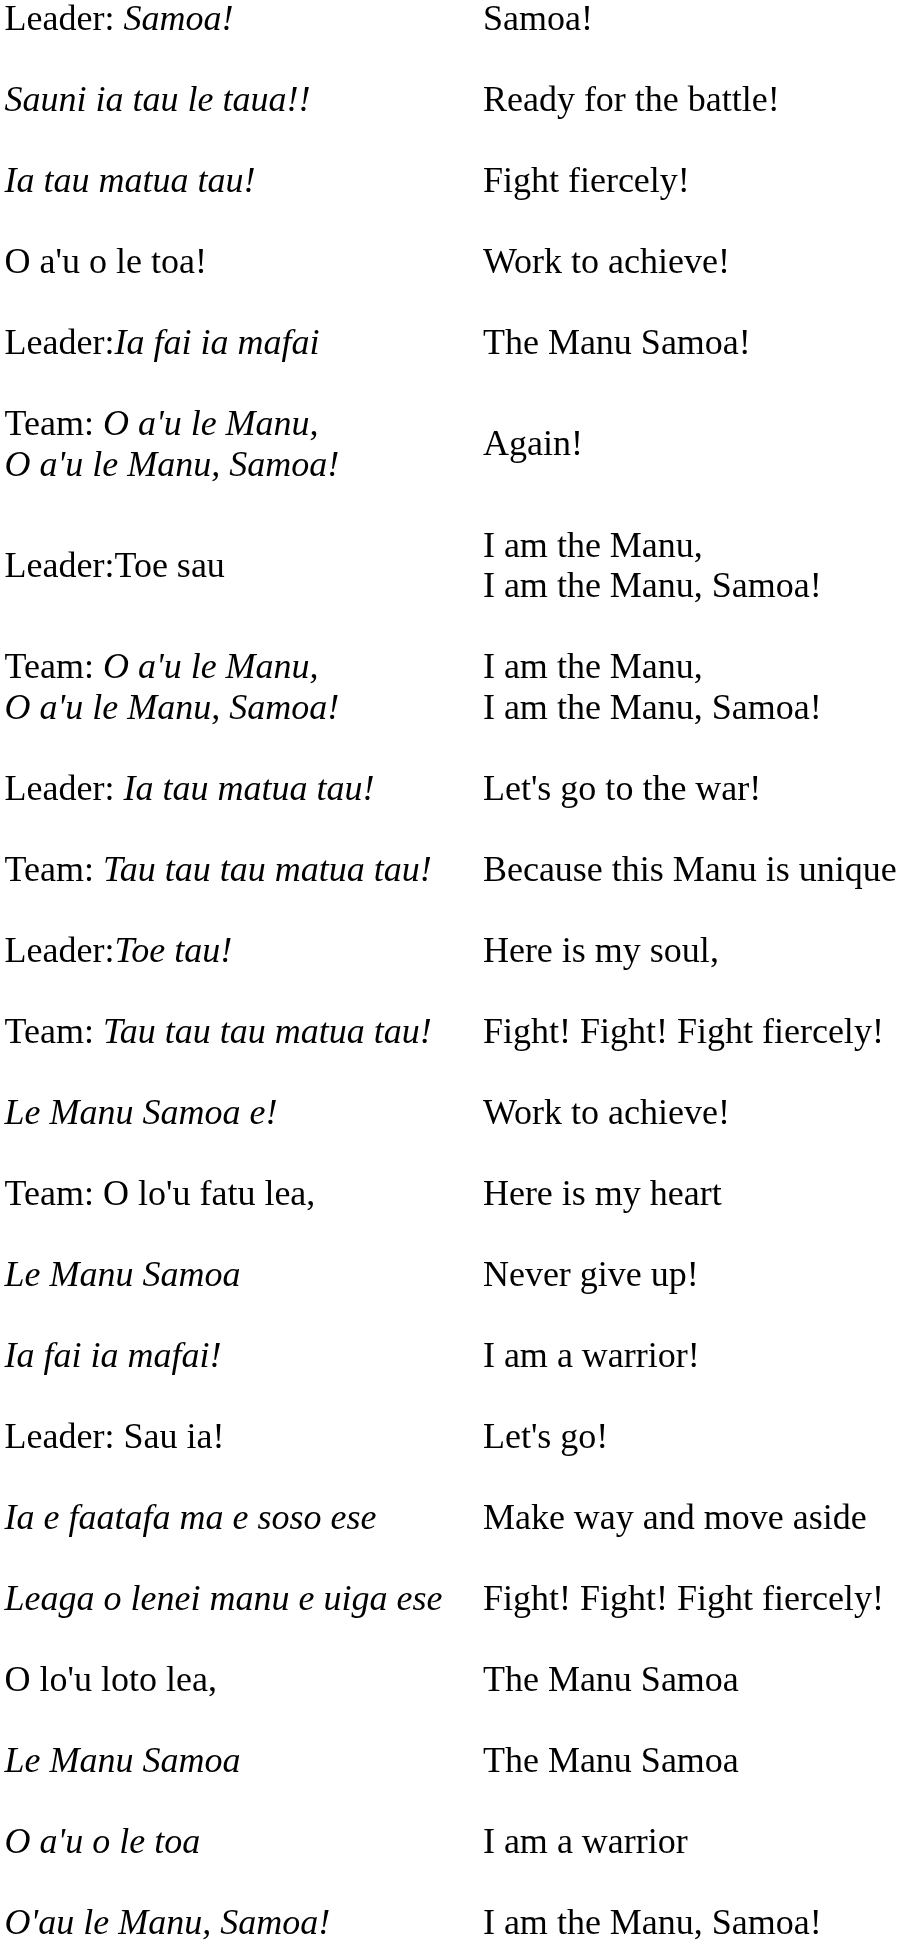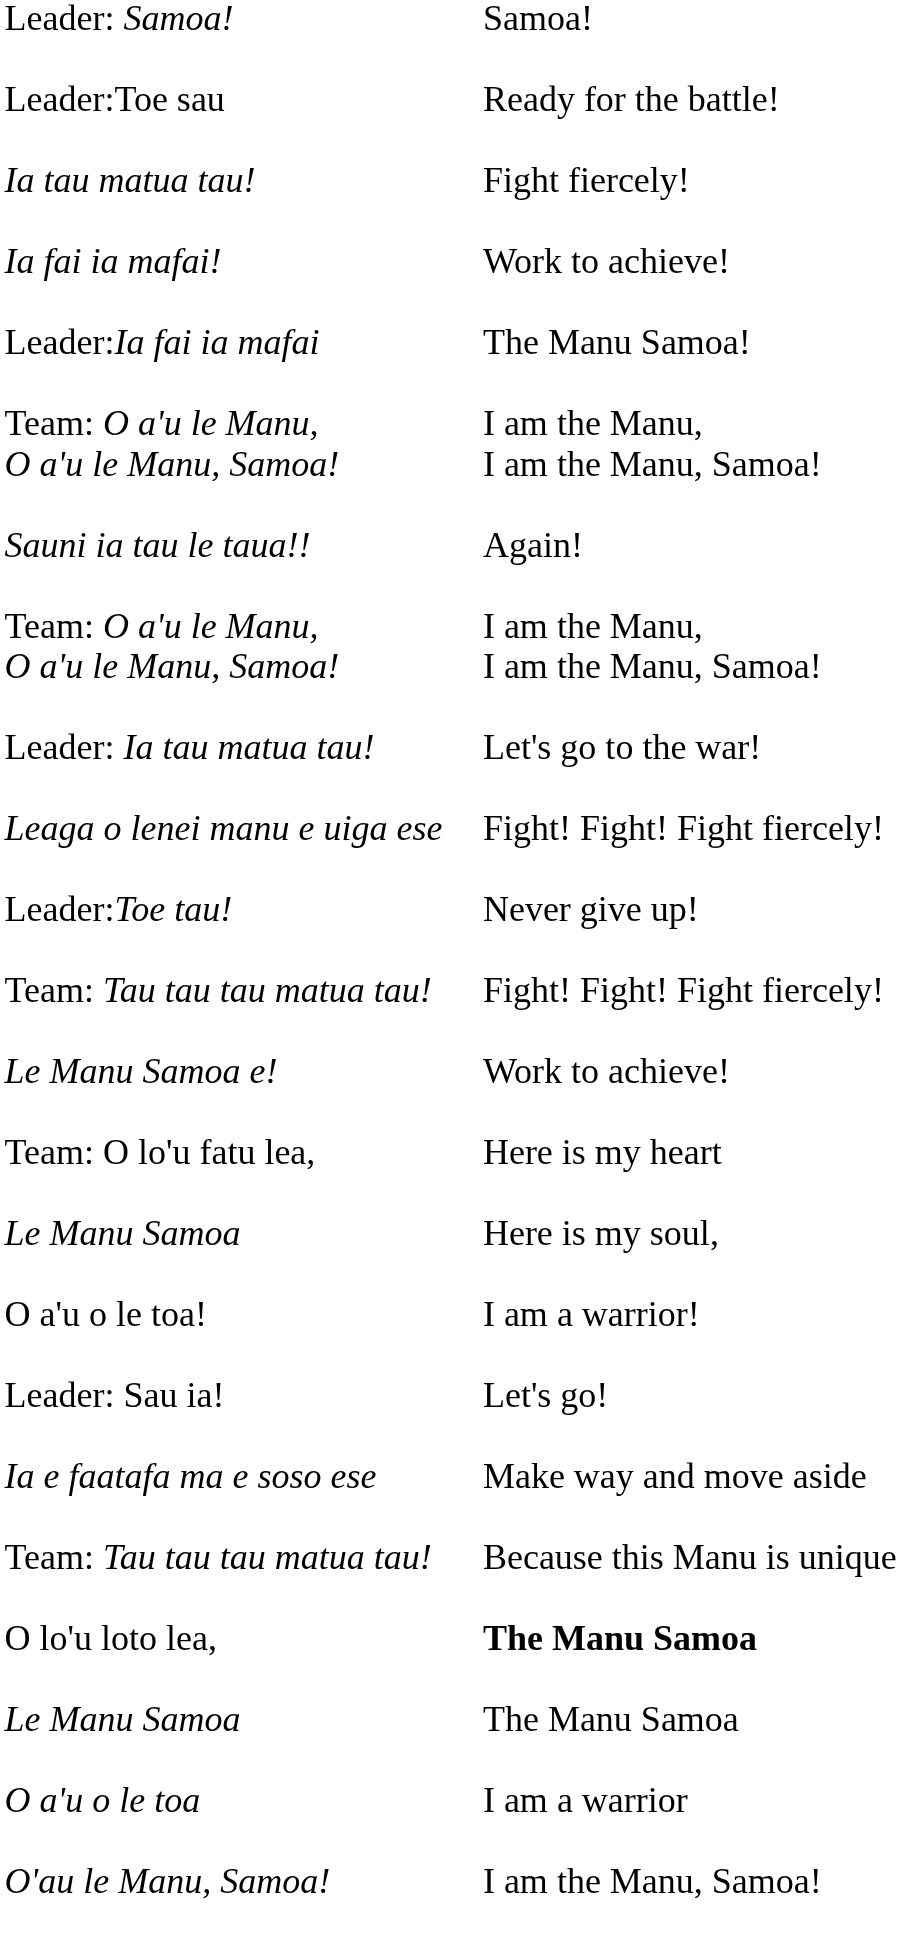(157, 99) Sauni ia tau le taua!! -> (115, 99) Leader:Toe sau
(106, 261) O a'u o le toa! -> (113, 261) Ia fai ia mafai!
(533, 443) Again! -> (652, 443) I am the Manu, I am the Manu, Samoa!
(115, 564) Leader:Toe sau -> (157, 544) Sauni ia tau le taua!!
(652, 564) I am the Manu, I am the Manu, Samoa! -> (533, 544) Again!
(218, 868) Team: Tau tau tau matua tau! -> (223, 828) Leaga o lenei manu e uiga ese
(690, 868) Because this Manu is unique -> (683, 828) Fight! Fight! Fight fiercely!
(601, 949) Here is my soul, -> (591, 909) Never give up!
(591, 1273) Never give up! -> (601, 1233) Here is my soul,
(113, 1354) Ia fai ia mafai! -> (106, 1314) O a'u o le toa!
(223, 1597) Leaga o lenei manu e uiga ese -> (218, 1557) Team: Tau tau tau matua tau!
(683, 1597) Fight! Fight! Fight fiercely! -> (690, 1557) Because this Manu is unique
(611, 1678) normal -> (620, 1638) bold
